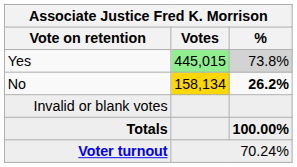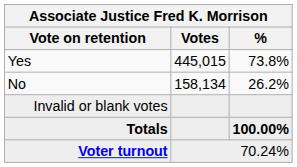(200, 61) lightgreen background -> (200, 61) no background
(269, 61) lightgrey background -> (269, 61) no background
(200, 84) gold background -> (200, 84) no background
(269, 84) bold -> (269, 84) normal
